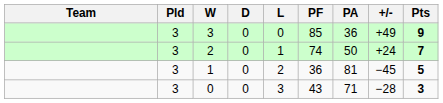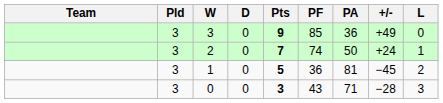columns swapped: (281, 13) <-> (421, 13)
